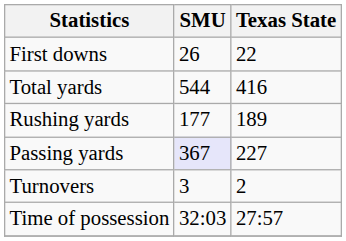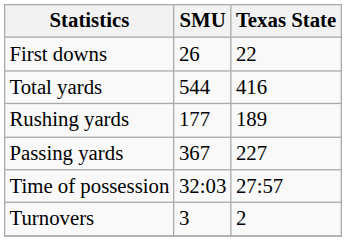(195, 152) lavender background -> (195, 152) no background
rows swapped: (52, 185) <-> (89, 218)
